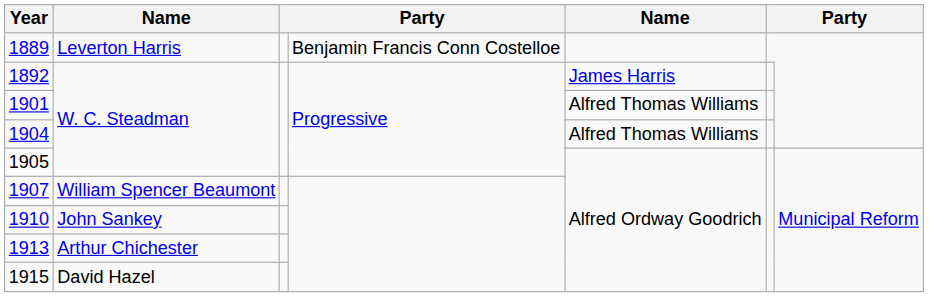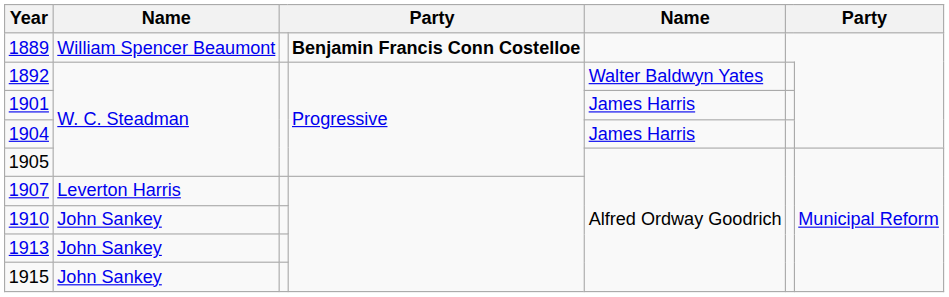(119, 47) Leverton Harris -> (166, 47) William Spencer Beaumont
(426, 47) normal -> (436, 47) bold
(622, 76) James Harris -> (676, 76) Walter Baldwyn Yates
(663, 104) Alfred Thomas Williams -> (642, 104) James Harris
(663, 133) Alfred Thomas Williams -> (642, 133) James Harris
(166, 190) William Spencer Beaumont -> (119, 190) Leverton Harris
(128, 248) Arthur Chichester -> (110, 248) John Sankey
(106, 276) David Hazel -> (110, 276) John Sankey
